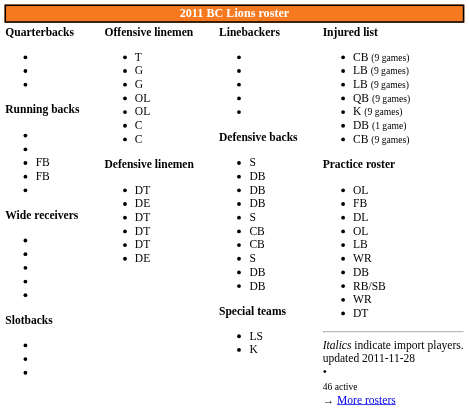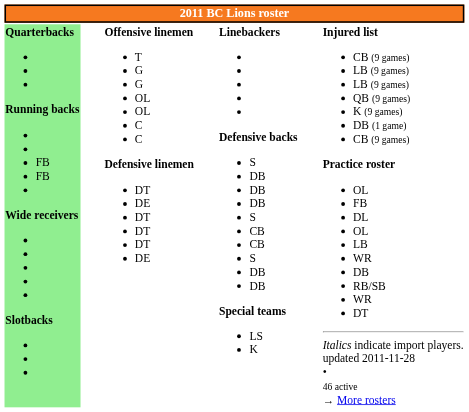(42, 202) no background -> (42, 202) lightgreen background
